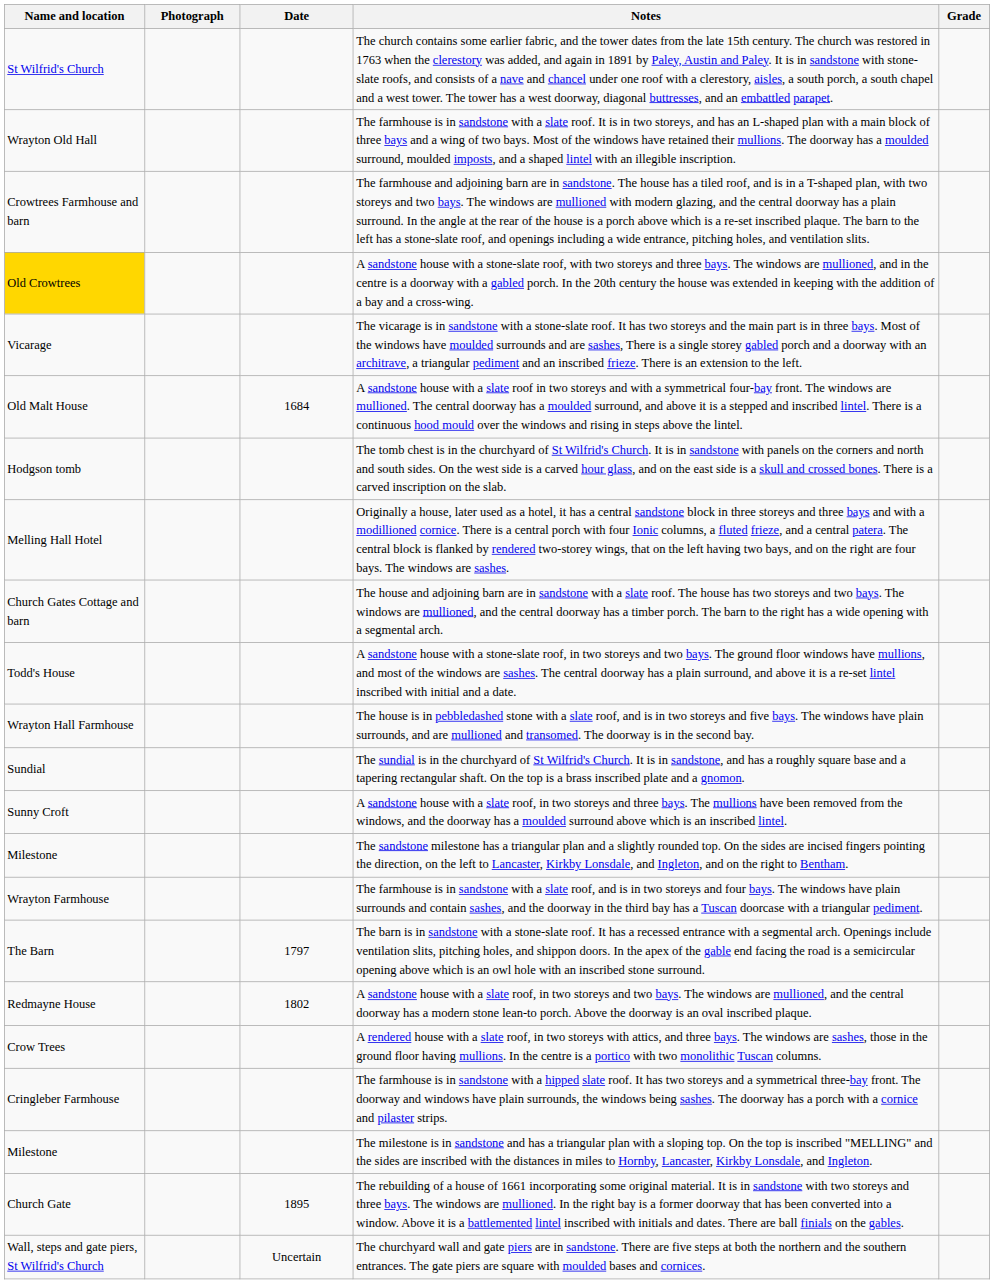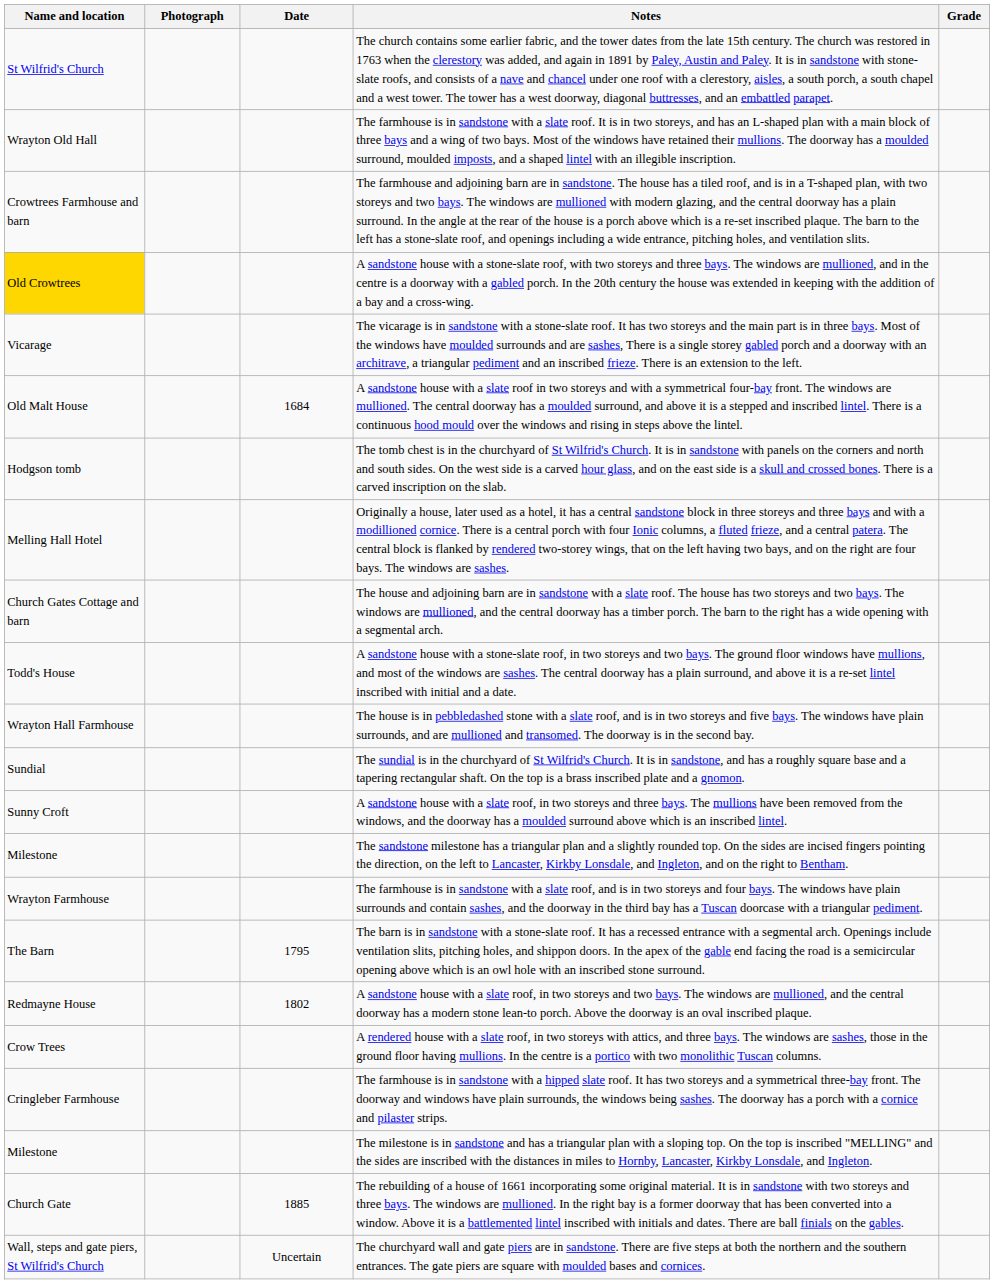(297, 951) 1797 -> (297, 951) 1795
(297, 1204) 1895 -> (297, 1204) 1885
